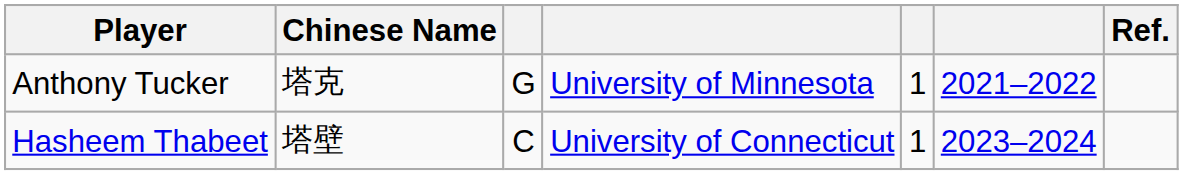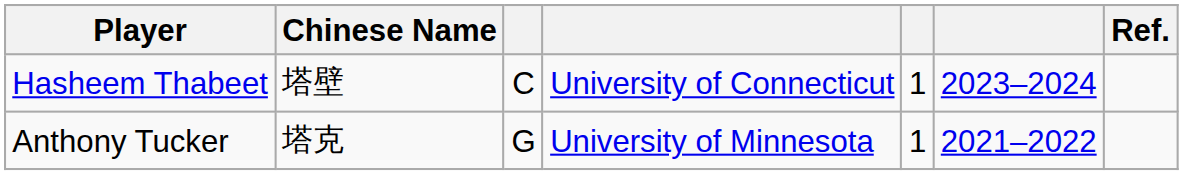rows swapped: (140, 141) <-> (120, 83)
